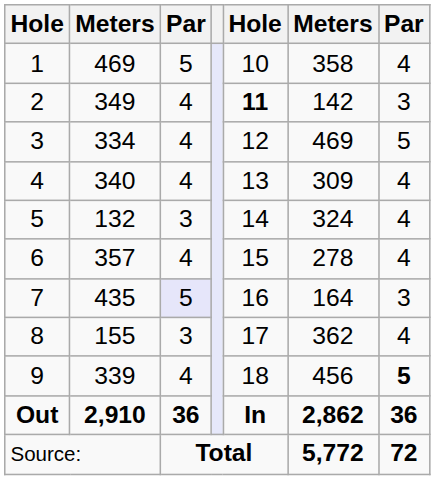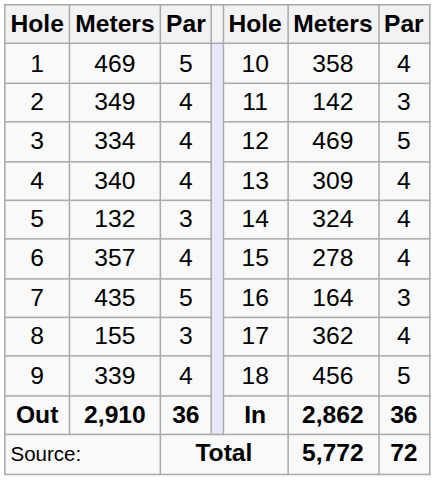(255, 102) bold -> (255, 102) normal
(186, 297) lavender background -> (186, 297) no background
(404, 375) bold -> (404, 375) normal
